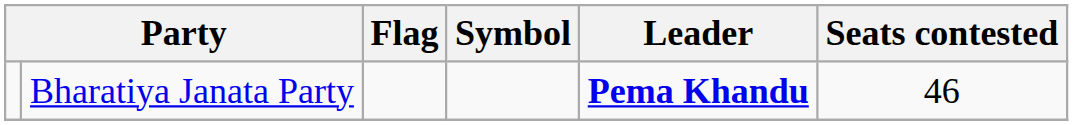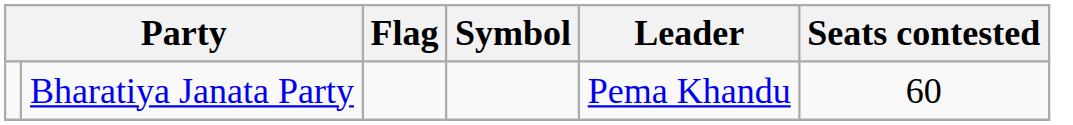(698, 90) bold -> (689, 90) normal
(942, 90) 46 -> (924, 90) 60
